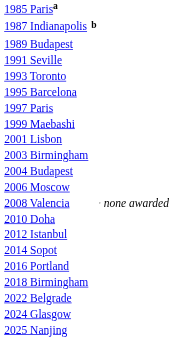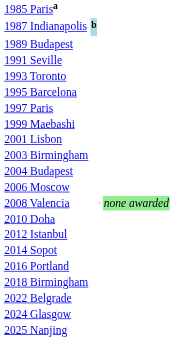(94, 25) no background -> (94, 25) lightblue background
(136, 203) no background -> (136, 203) lightgreen background
